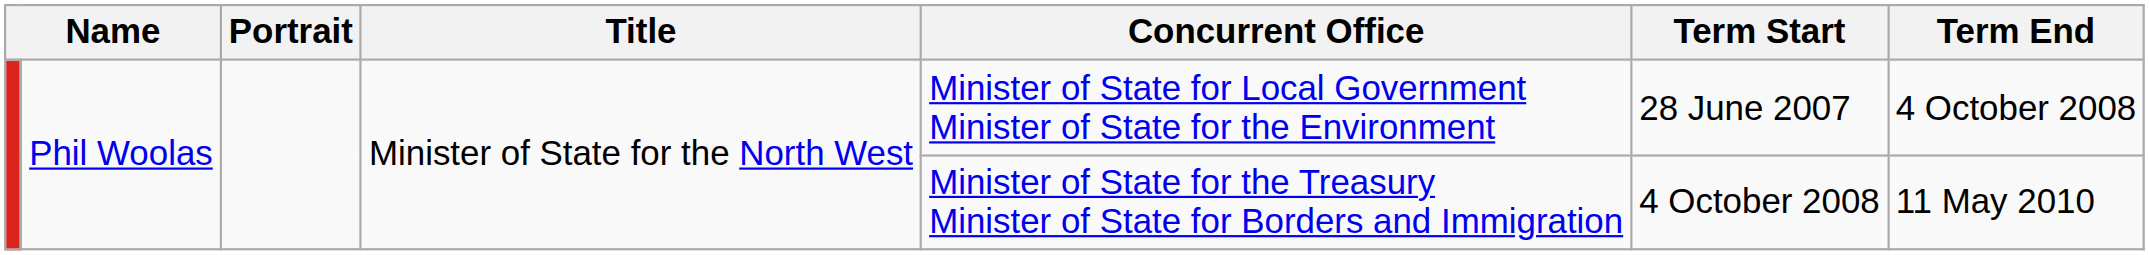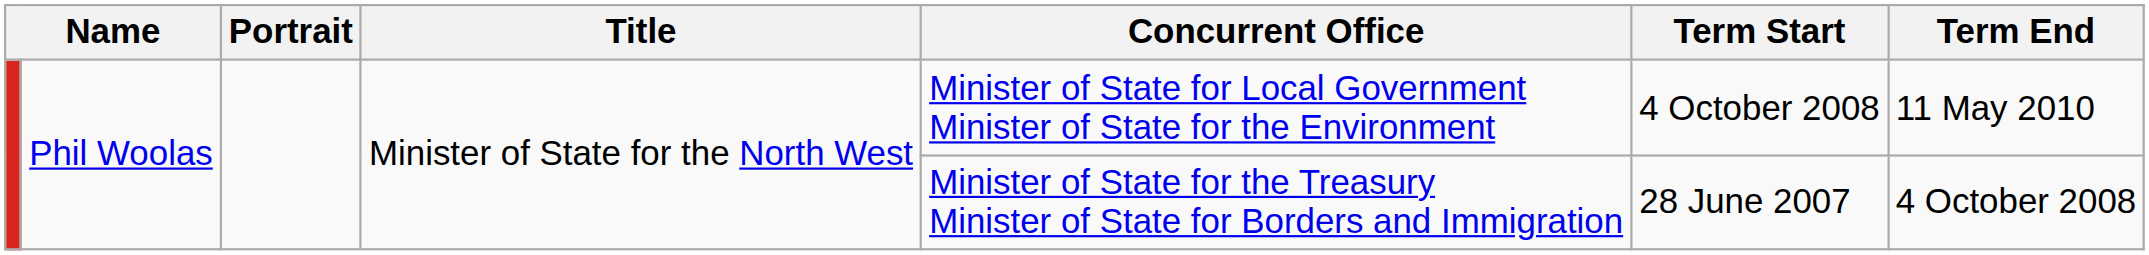(1745, 107) 28 June 2007 -> (1759, 107) 4 October 2008
(2016, 107) 4 October 2008 -> (1995, 107) 11 May 2010
(1759, 201) 4 October 2008 -> (1745, 201) 28 June 2007
(1995, 201) 11 May 2010 -> (2016, 201) 4 October 2008
